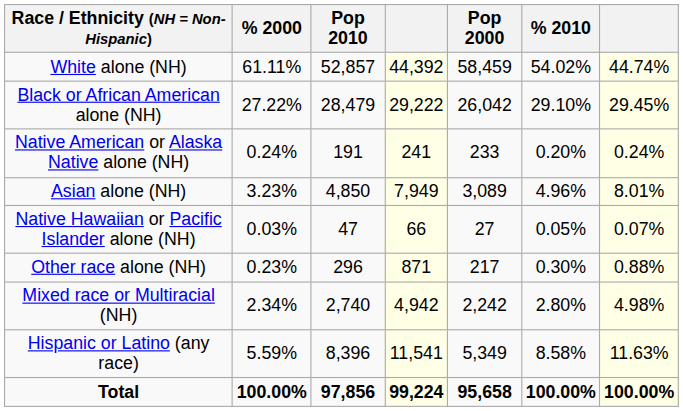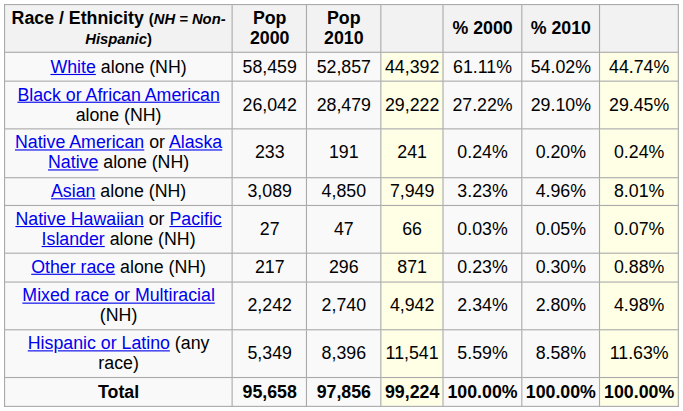columns swapped: (485, 28) <-> (272, 28)
